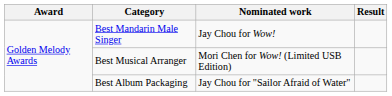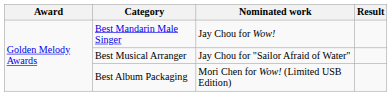(270, 61) Mori Chen for Wow! (Limited USB Edition) -> (274, 55) Jay Chou for "Sailor Afraid of Water"
(274, 83) Jay Chou for "Sailor Afraid of Water" -> (270, 77) Mori Chen for Wow! (Limited USB Edition)
